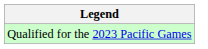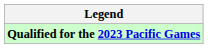(99, 33) normal -> (104, 33) bold
